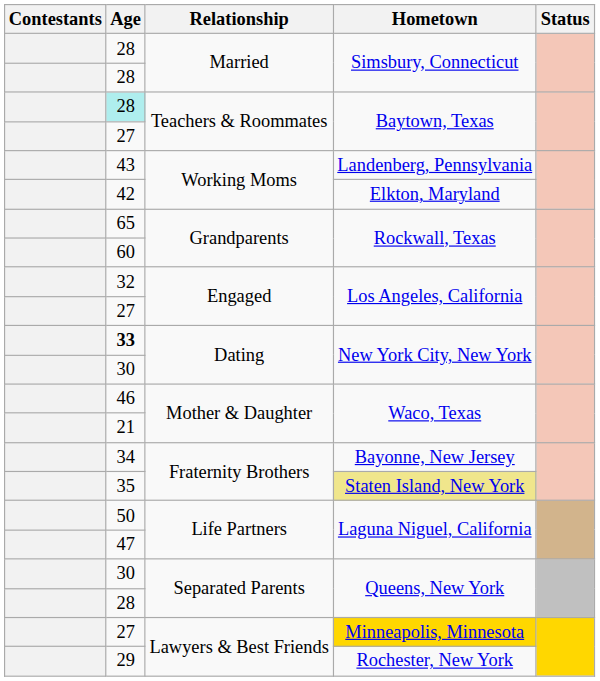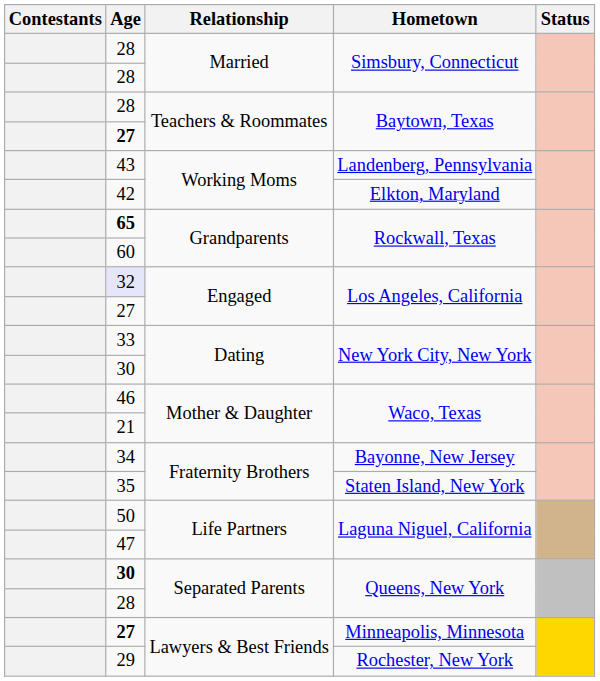(126, 106) paleturquoise background -> (126, 106) no background
(126, 135) normal -> (126, 135) bold
(126, 223) normal -> (126, 223) bold
(126, 281) no background -> (126, 281) lavender background
(126, 340) bold -> (126, 340) normal
(435, 485) khaki background -> (435, 485) no background
(126, 573) normal -> (126, 573) bold
(126, 631) normal -> (126, 631) bold
(435, 631) gold background -> (435, 631) no background
